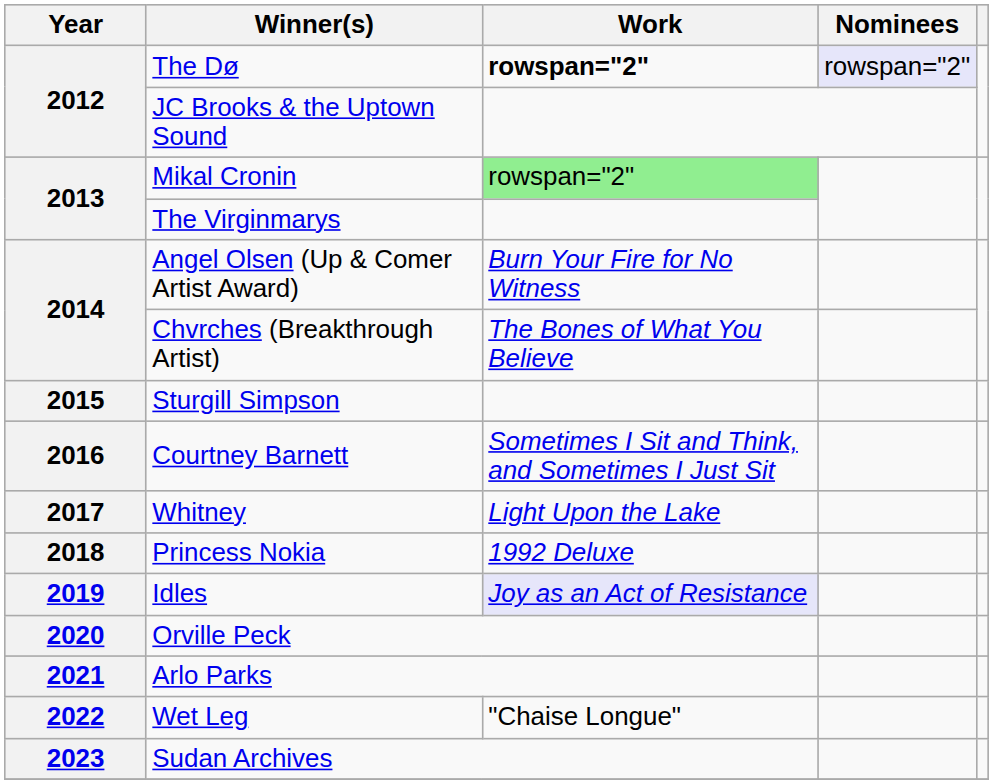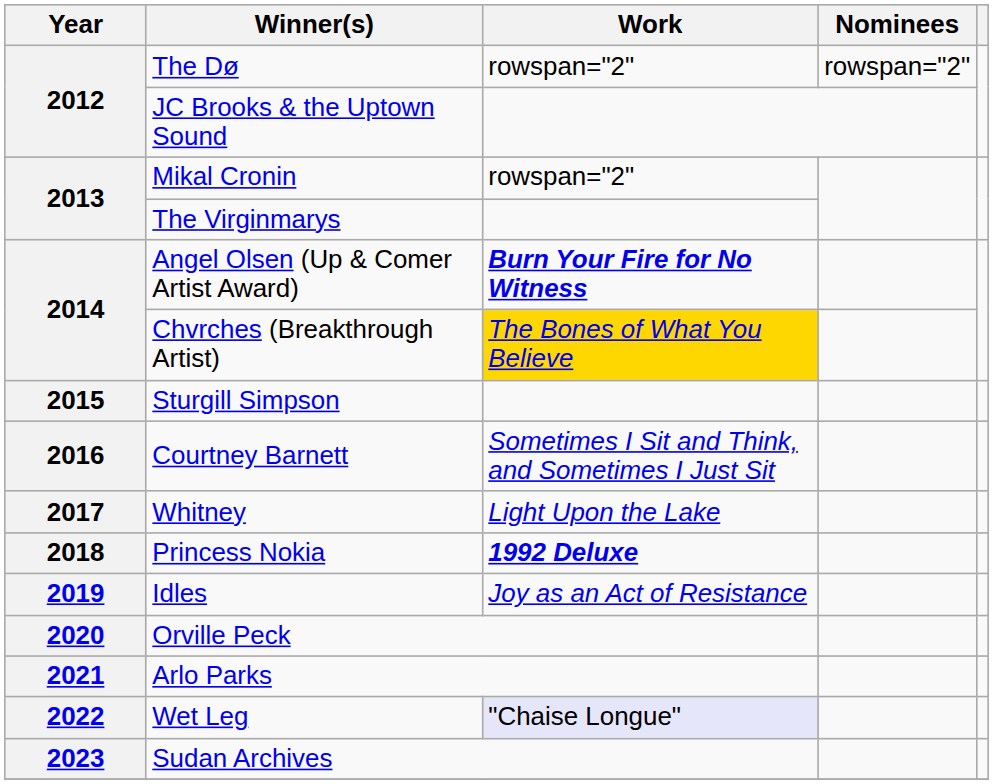(569, 66) bold -> (561, 66) normal
(897, 66) lavender background -> (897, 66) no background
(561, 177) lightgreen background -> (561, 177) no background
(611, 274) normal -> (620, 274) bold
(625, 344) no background -> (625, 344) gold background
(561, 552) normal -> (563, 552) bold
(648, 593) lavender background -> (648, 593) no background
(585, 717) no background -> (585, 717) lavender background
